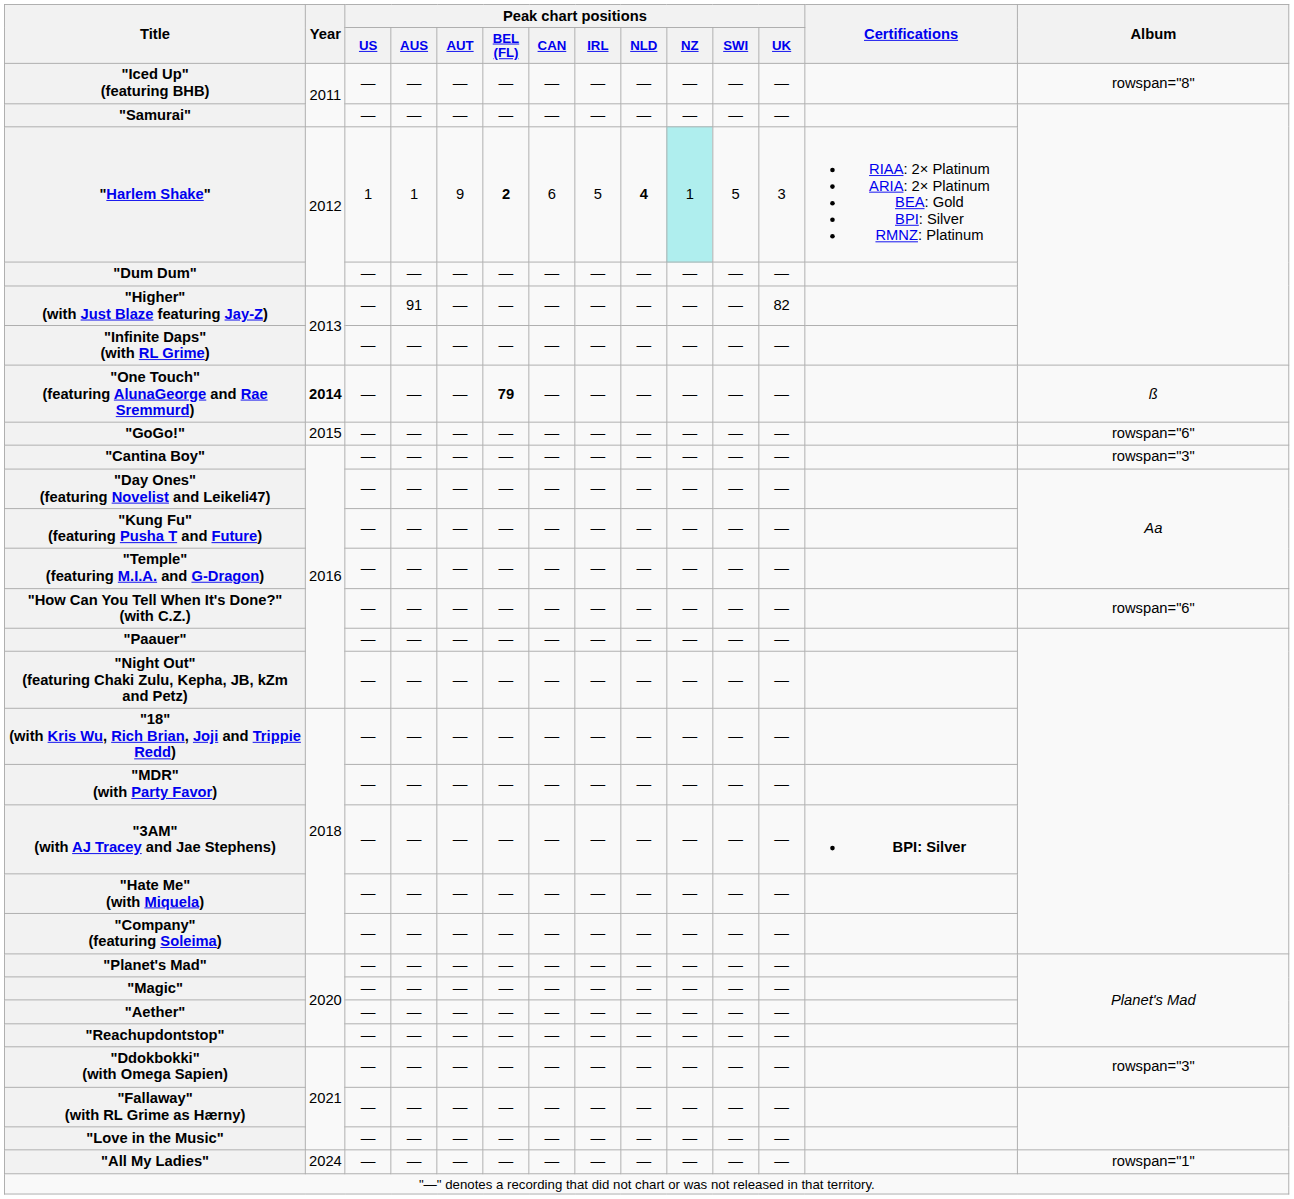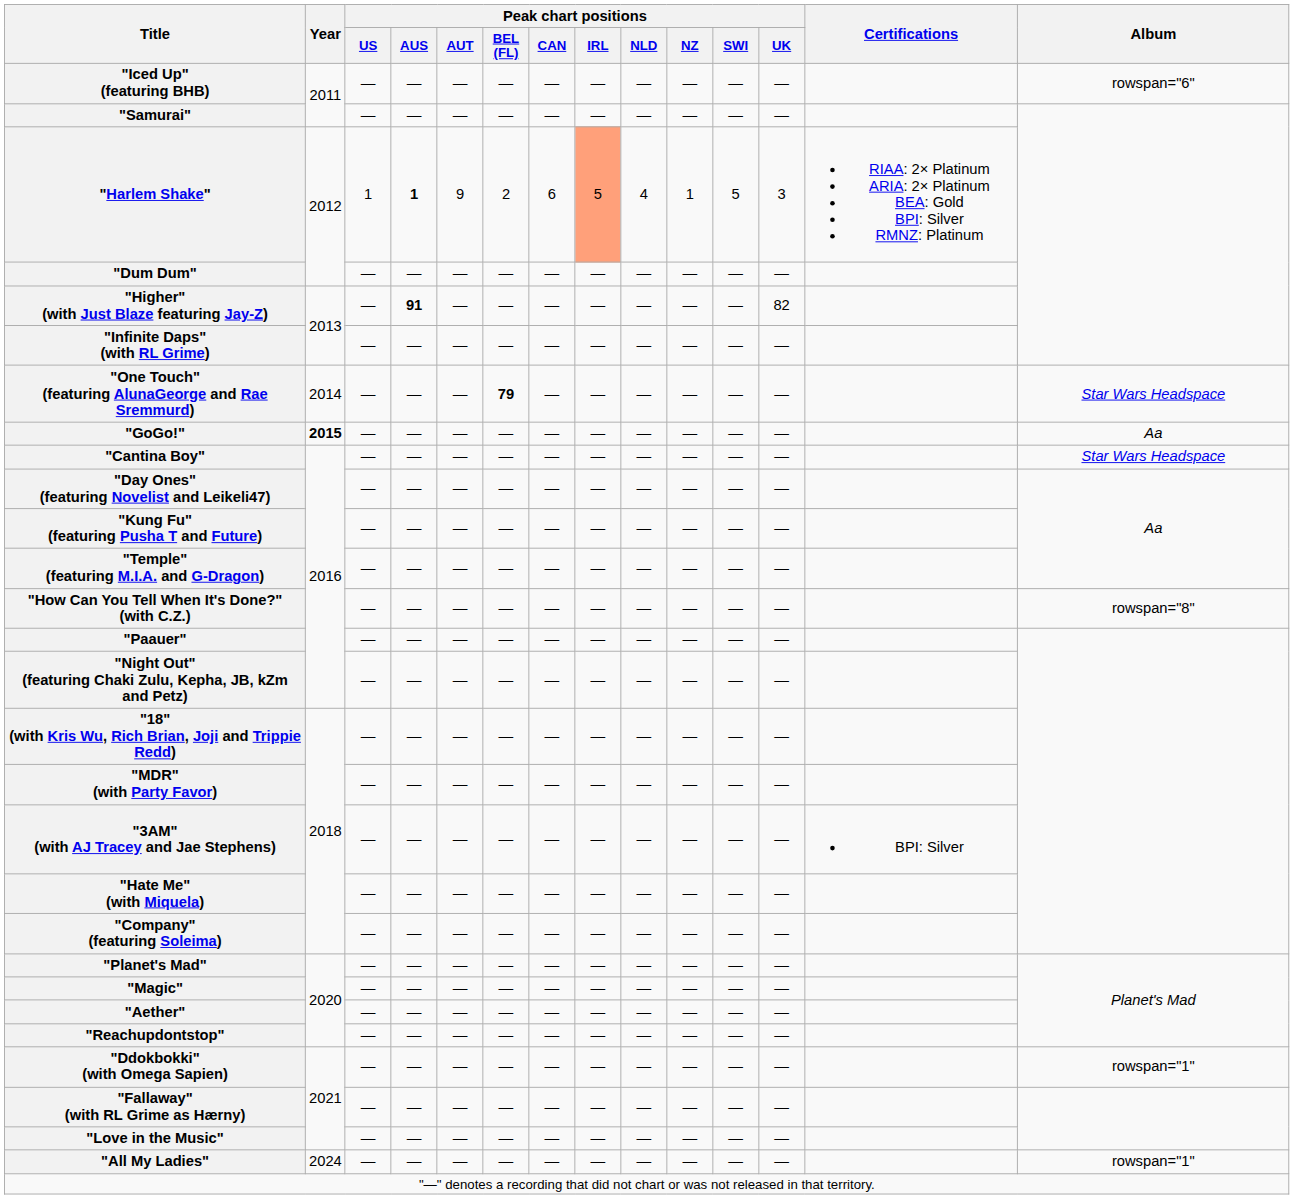(1153, 83) rowspan="8" -> (1153, 83) rowspan="6"
(414, 194) normal -> (414, 194) bold
(506, 194) bold -> (506, 194) normal
(598, 194) no background -> (598, 194) lightsalmon background
(644, 194) bold -> (644, 194) normal
(690, 194) paleturquoise background -> (690, 194) no background
(414, 305) normal -> (414, 305) bold
(325, 393) bold -> (325, 393) normal
(1153, 393) ß -> (1153, 393) Star Wars Headspace
(325, 433) normal -> (325, 433) bold
(1153, 433) rowspan="6" -> (1153, 433) Aa
(1153, 456) rowspan="3" -> (1153, 456) Star Wars Headspace
(1153, 608) rowspan="6" -> (1153, 608) rowspan="8"
(911, 847) bold -> (911, 847) normal
(1153, 1066) rowspan="3" -> (1153, 1066) rowspan="1"
